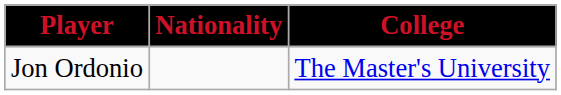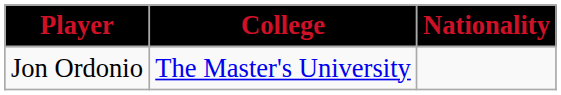columns swapped: (219, 25) <-> (422, 25)
